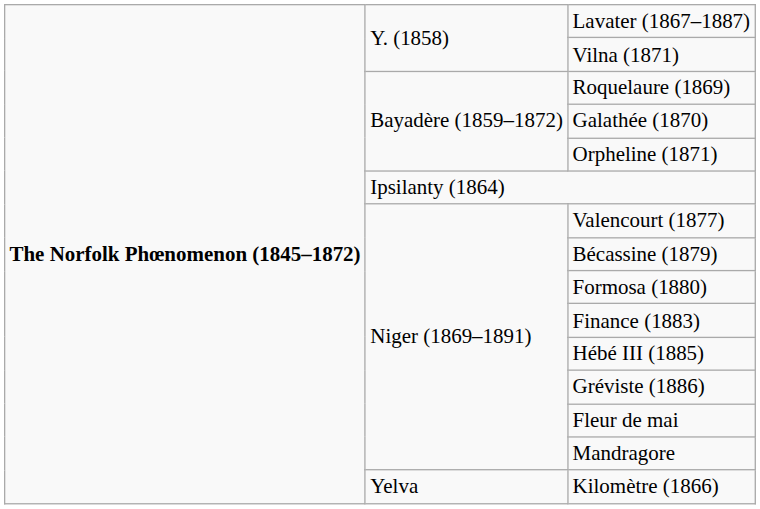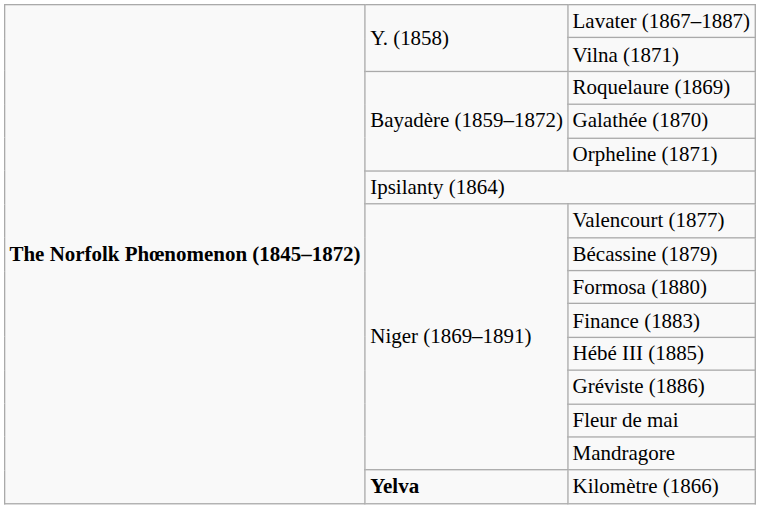(394, 486) normal -> (395, 486) bold
